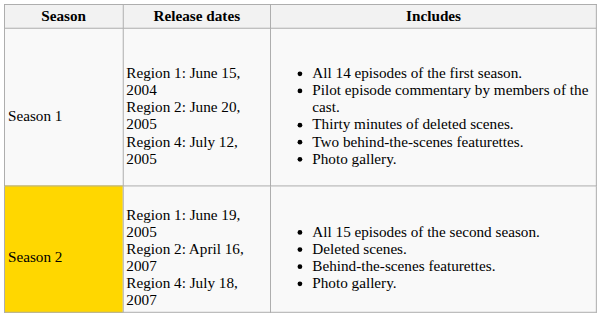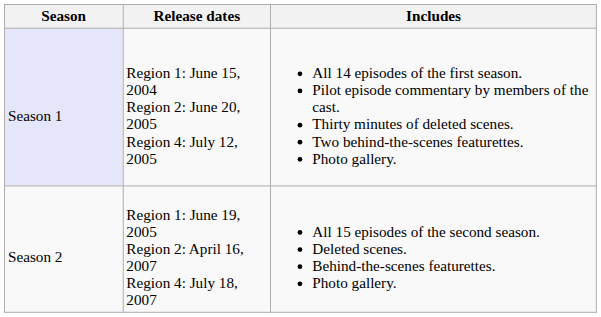(64, 107) no background -> (64, 107) lavender background
(64, 249) gold background -> (64, 249) no background
